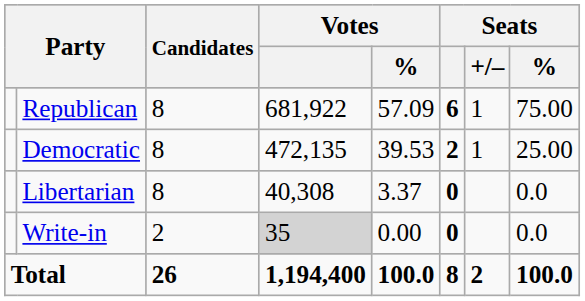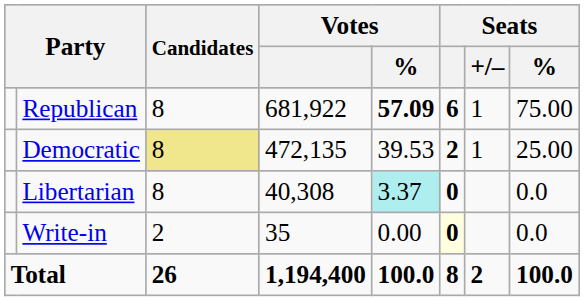(406, 108) normal -> (406, 108) bold
(158, 150) no background -> (158, 150) khaki background
(400, 191) no background -> (400, 191) paleturquoise background
(278, 233) lightgrey background -> (278, 233) no background
(452, 233) no background -> (452, 233) lightyellow background
